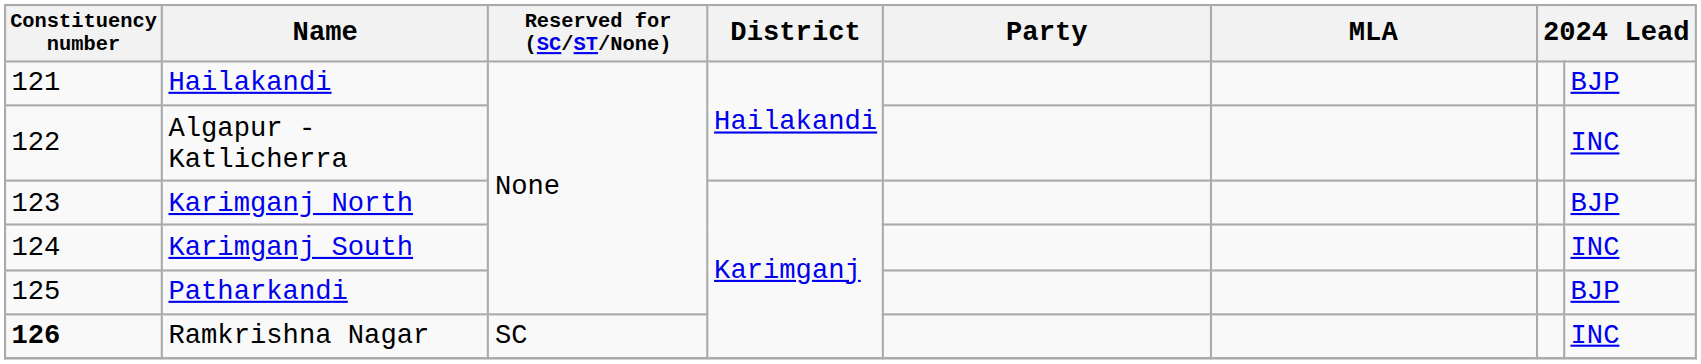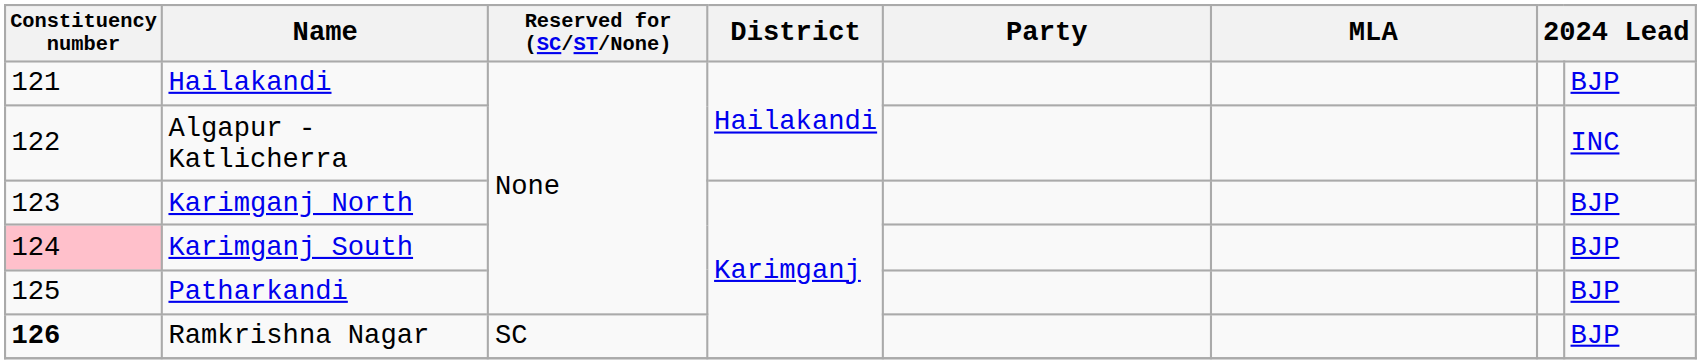(36, 248) no background -> (36, 248) pink background
(1595, 248) INC -> (1595, 248) BJP
(1595, 336) INC -> (1595, 336) BJP
